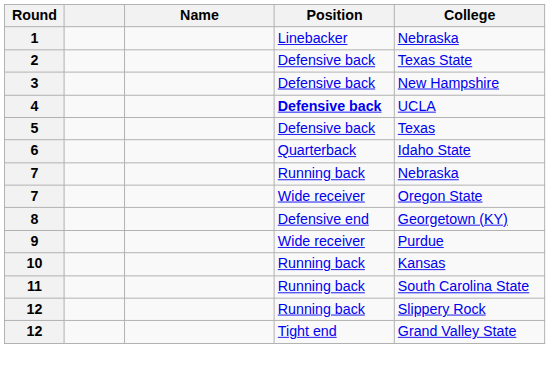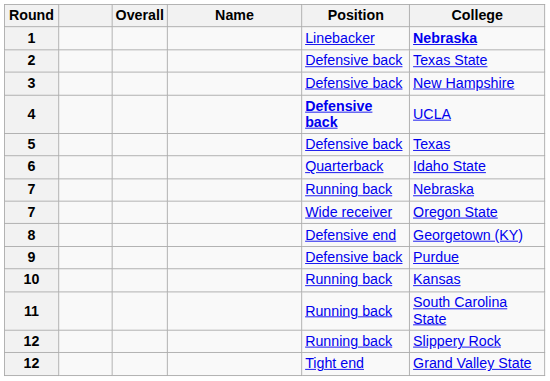+ column: (140, 15)
(428, 38) normal -> (445, 38) bold
(321, 241) Wide receiver -> (354, 257) Defensive back
